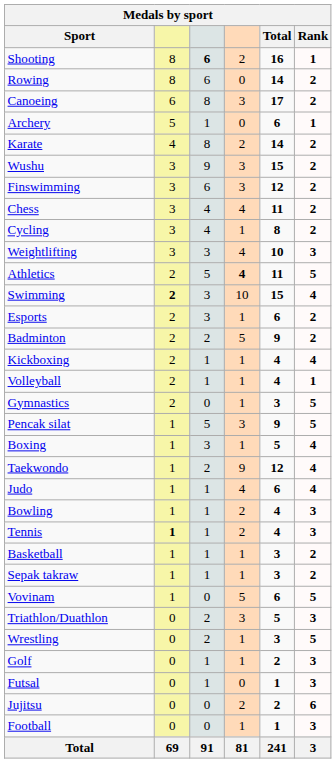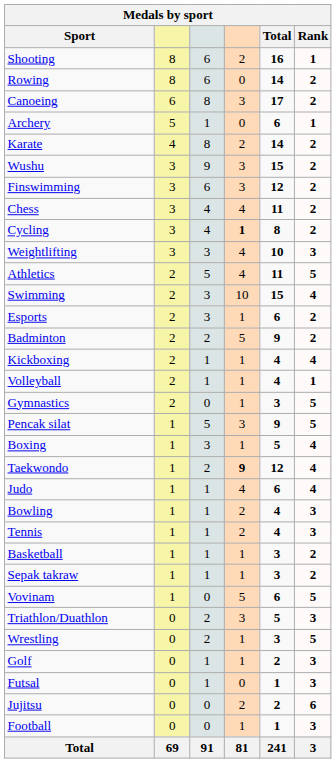(207, 57) bold -> (207, 57) normal
(242, 230) normal -> (242, 230) bold
(242, 273) bold -> (242, 273) normal
(172, 294) bold -> (172, 294) normal
(242, 467) normal -> (242, 467) bold
(172, 531) bold -> (172, 531) normal
